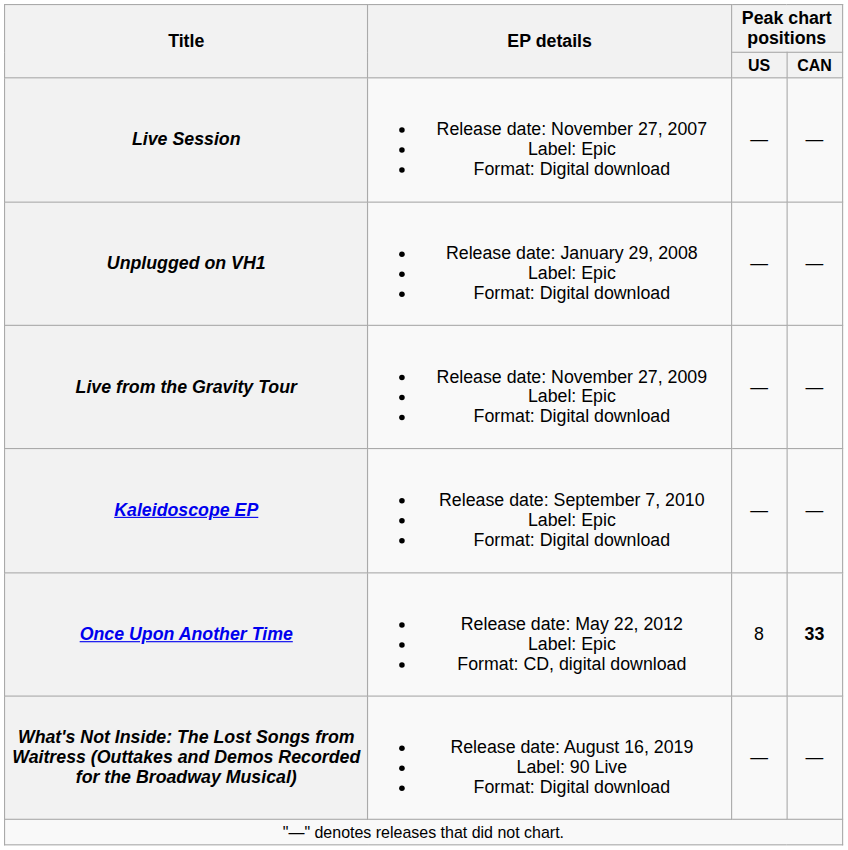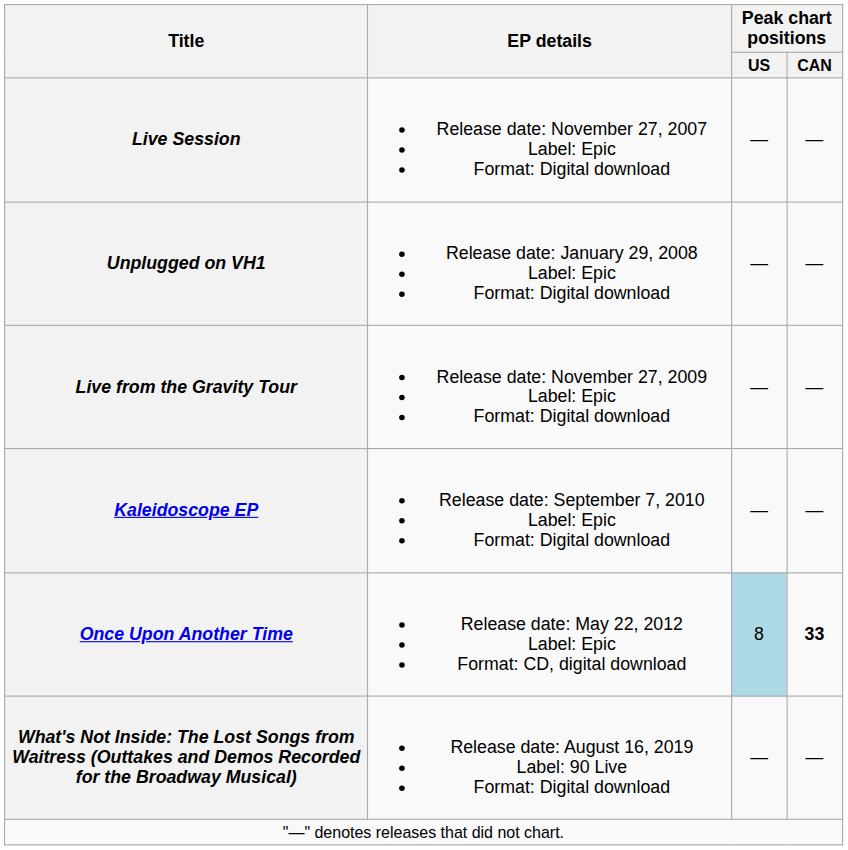(759, 634) no background -> (759, 634) lightblue background
